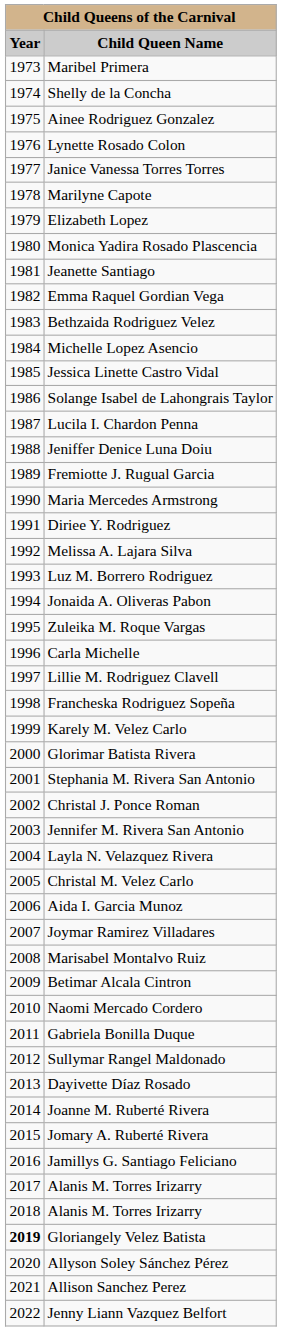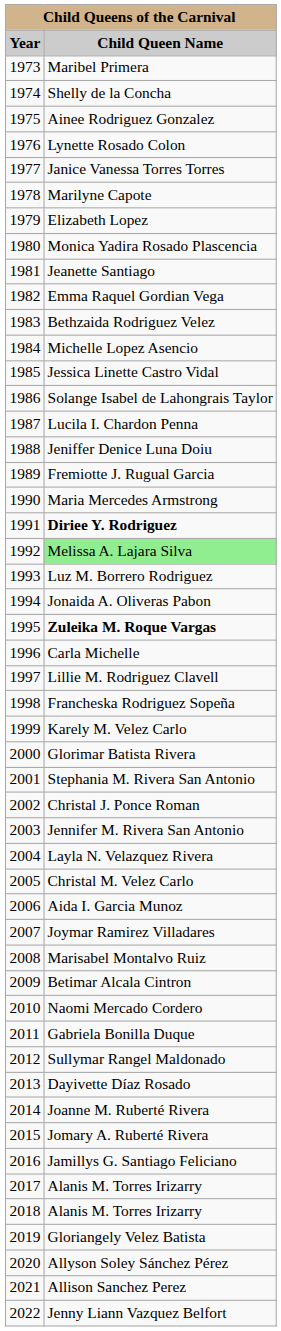(109, 525) normal -> (112, 525) bold
(120, 550) no background -> (120, 550) lightgreen background
(126, 627) normal -> (132, 627) bold
(25, 1237) bold -> (25, 1237) normal
